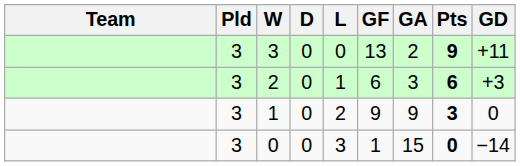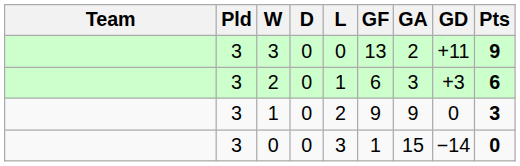columns swapped: (493, 20) <-> (452, 20)
